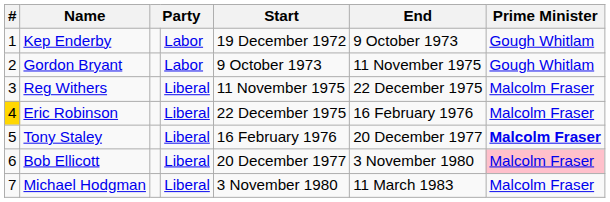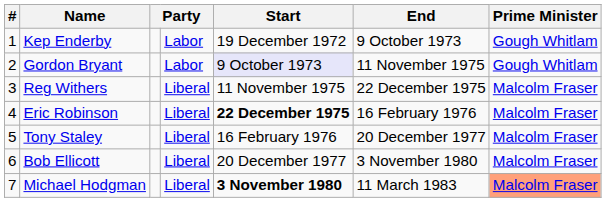(269, 64) no background -> (269, 64) lavender background
(12, 112) gold background -> (12, 112) no background
(281, 112) normal -> (283, 112) bold
(545, 137) bold -> (545, 137) normal
(542, 161) pink background -> (545, 161) no background
(277, 185) normal -> (279, 185) bold
(542, 185) no background -> (545, 185) lightsalmon background
